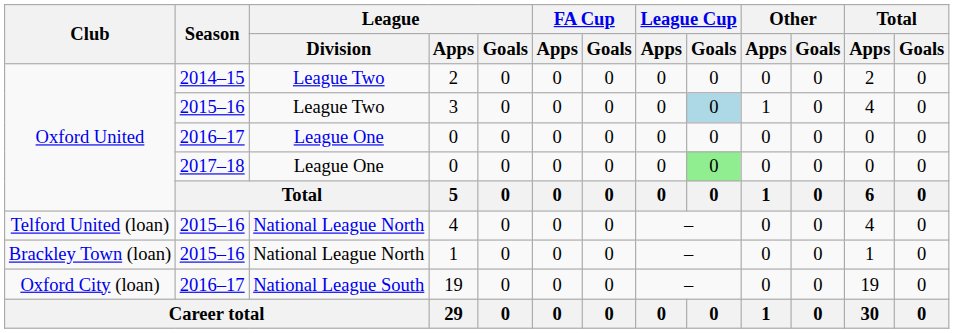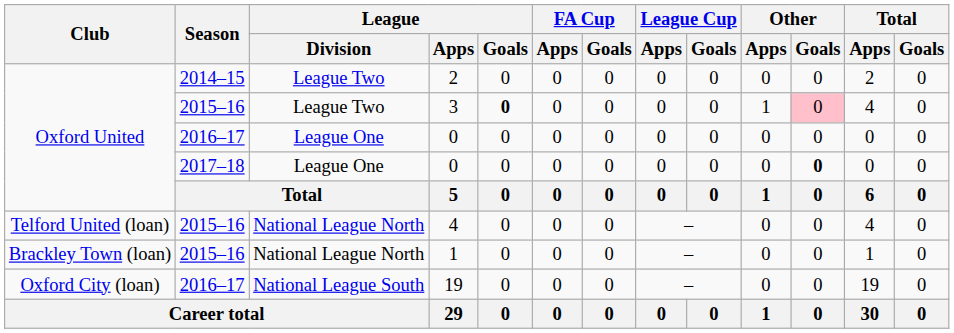(505, 107) normal -> (505, 107) bold
(714, 107) lightblue background -> (714, 107) no background
(818, 107) no background -> (818, 107) pink background
(714, 166) lightgreen background -> (714, 166) no background
(818, 166) normal -> (818, 166) bold
